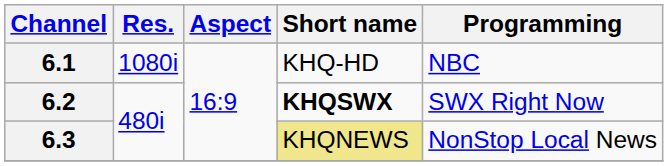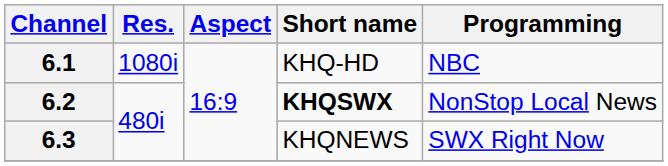(516, 101) SWX Right Now -> (543, 101) NonStop Local News
(346, 140) khaki background -> (346, 140) no background
(543, 140) NonStop Local News -> (516, 140) SWX Right Now
